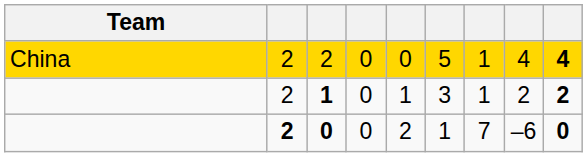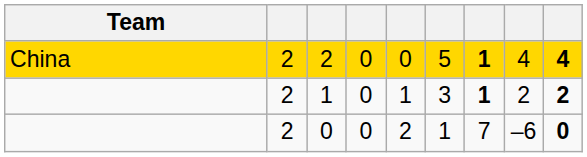(484, 59) normal -> (484, 59) bold
(326, 95) bold -> (326, 95) normal
(484, 95) normal -> (484, 95) bold
(287, 132) bold -> (287, 132) normal
(326, 132) bold -> (326, 132) normal
